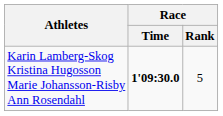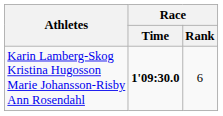(200, 78) 5 -> (200, 78) 6
